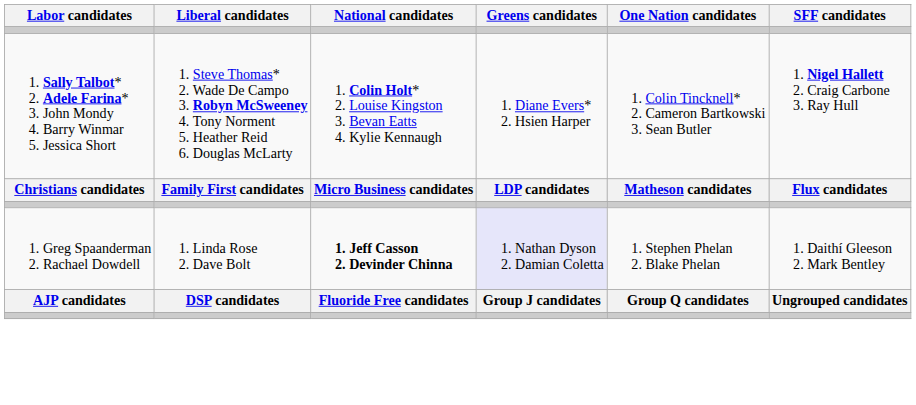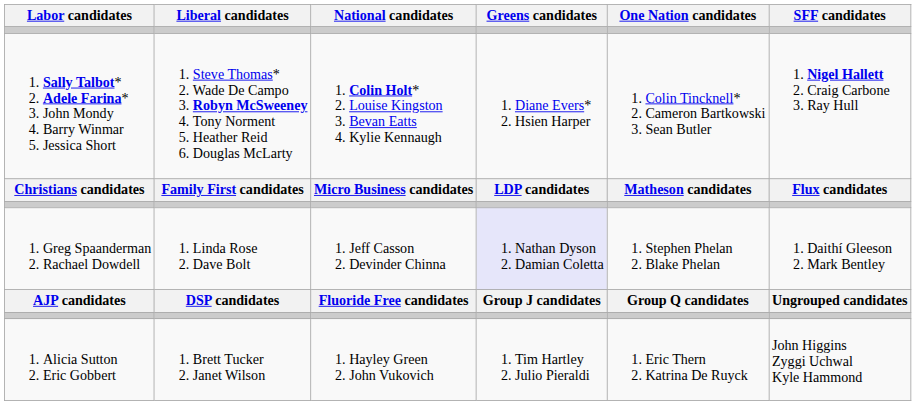(394, 257) bold -> (394, 257) normal
+ row: (79, 368)
